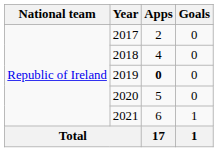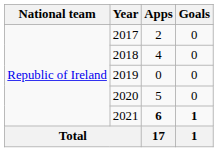(158, 75) bold -> (158, 75) normal
(158, 116) normal -> (158, 116) bold
(194, 116) normal -> (194, 116) bold
